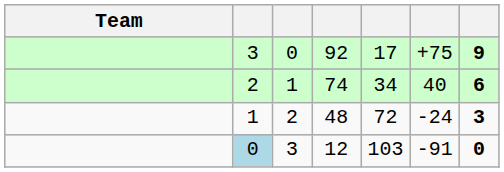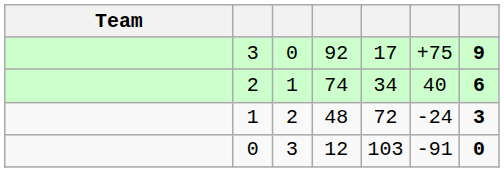(253, 151) lightblue background -> (253, 151) no background
